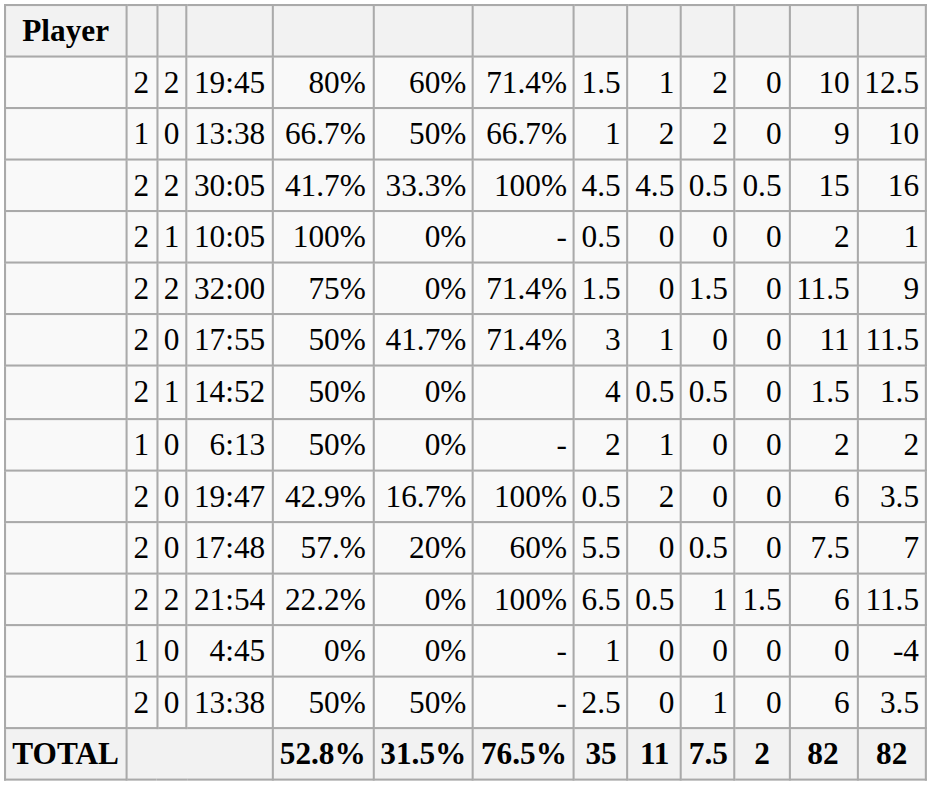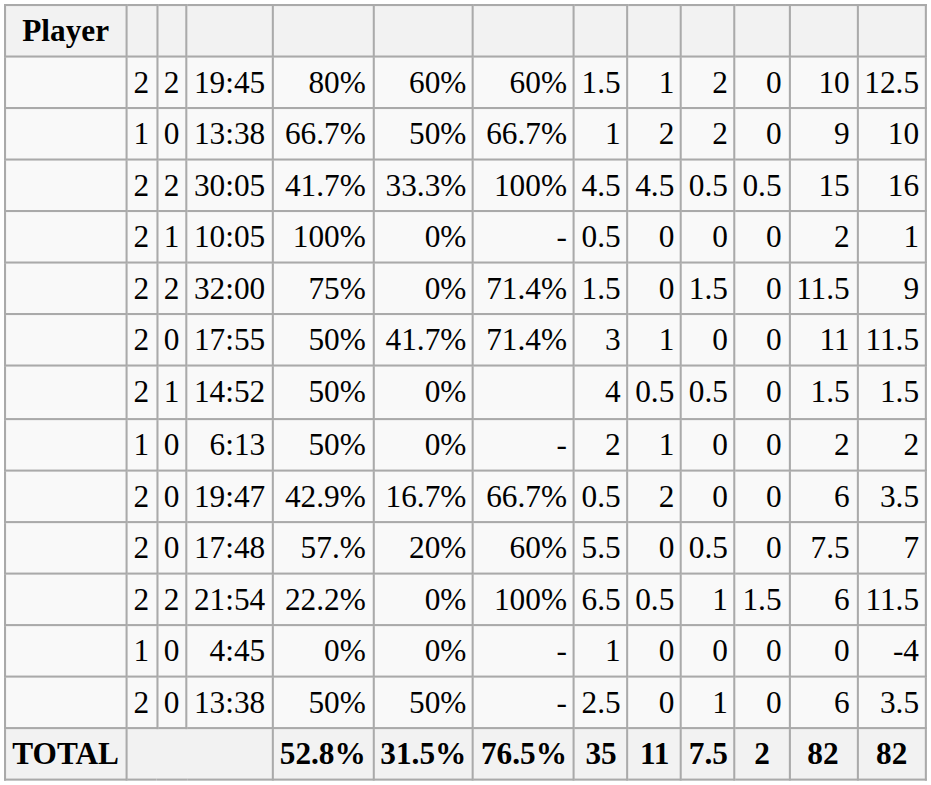(527, 82) 71.4% -> (538, 82) 60%
(530, 495) 100% -> (527, 495) 66.7%
